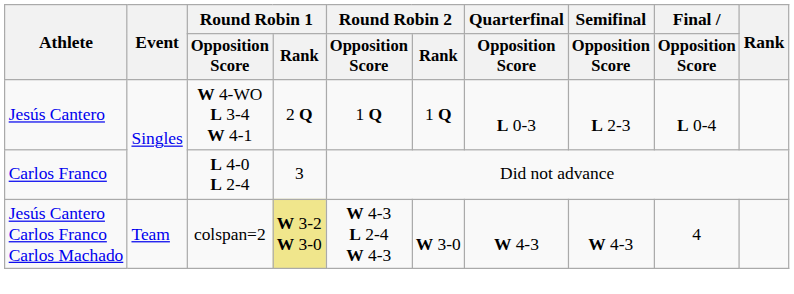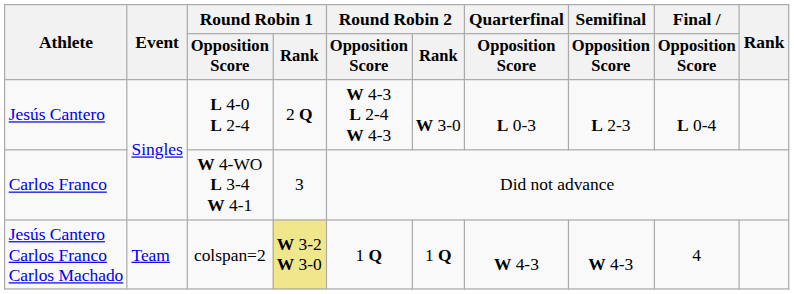(230, 115) W 4-WO L 3-4 W 4-1 -> (230, 115) L 4-0 L 2-4
(369, 115) 1 Q -> (369, 115) W 4-3 L 2-4 W 4-3
(438, 115) 1 Q -> (438, 125) W 3-0
(230, 174) L 4-0 L 2-4 -> (230, 184) W 4-WO L 3-4 W 4-1
(369, 234) W 4-3 L 2-4 W 4-3 -> (369, 254) 1 Q
(438, 244) W 3-0 -> (438, 254) 1 Q
